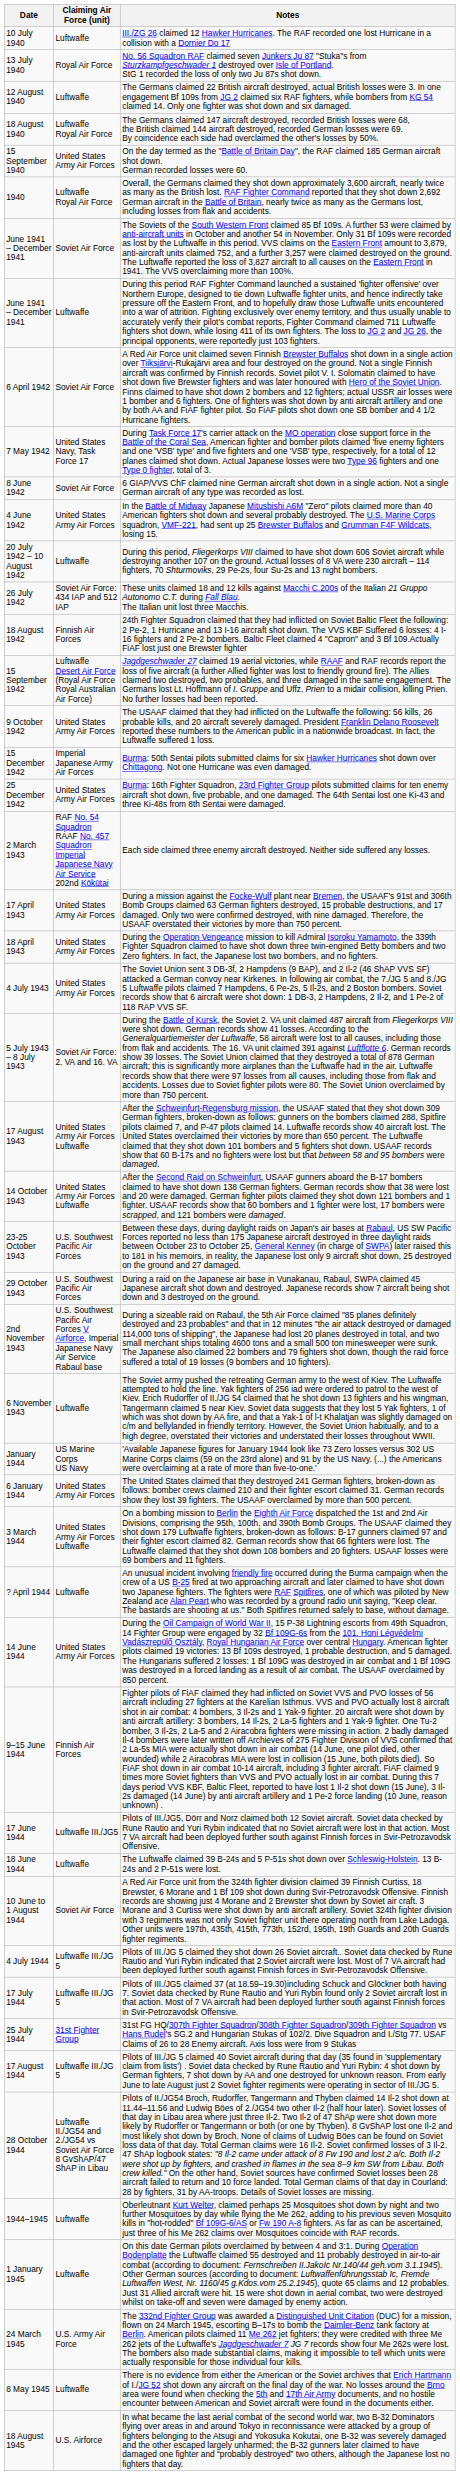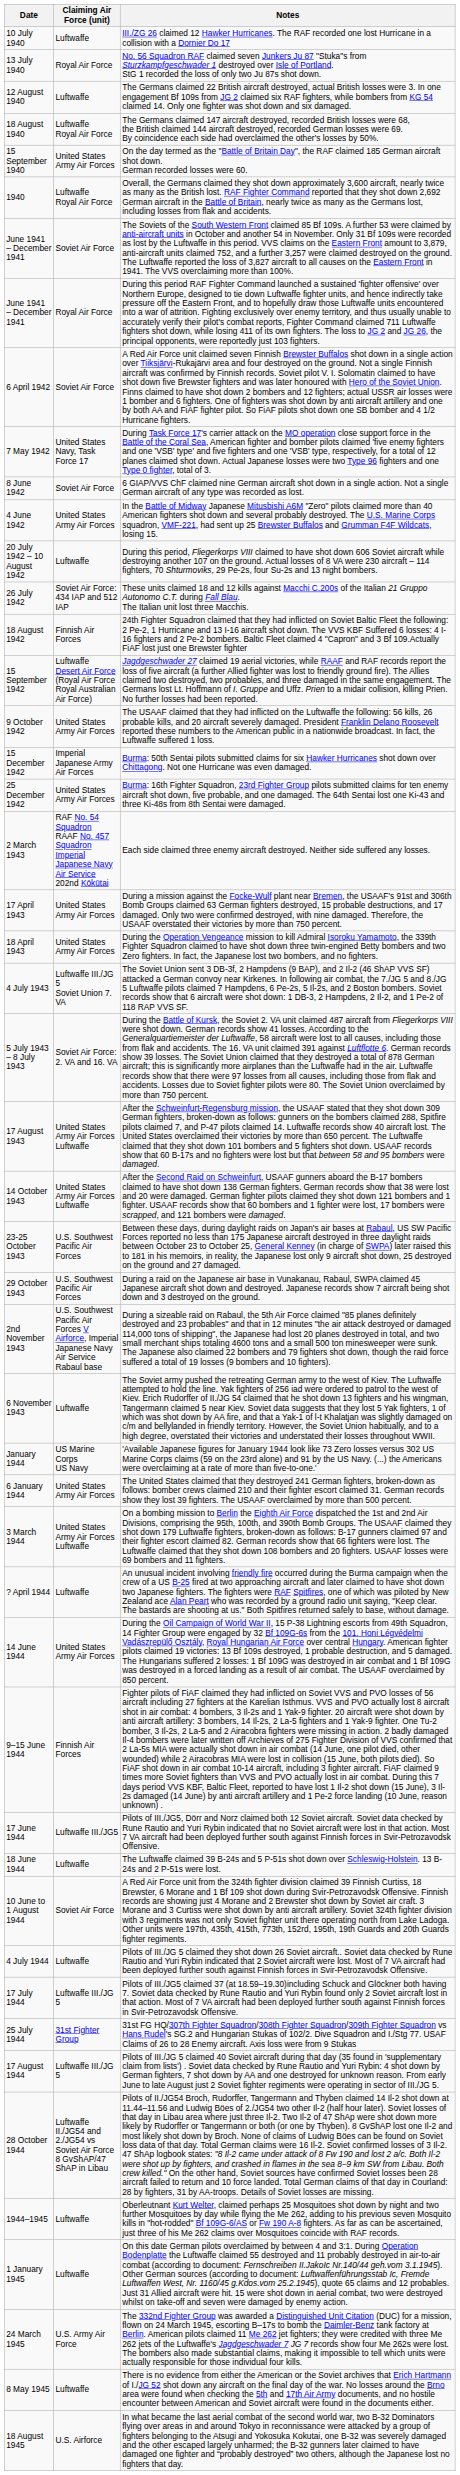(72, 313) Luftwaffe -> (84, 313) Royal Air Force
(85, 988) United States Army Air Forces -> (84, 988) Luftwaffe III./JG 5 Soviet Union 7. VA
(84, 1961) Luftwaffe III./JG 5 -> (72, 1961) Luftwaffe
